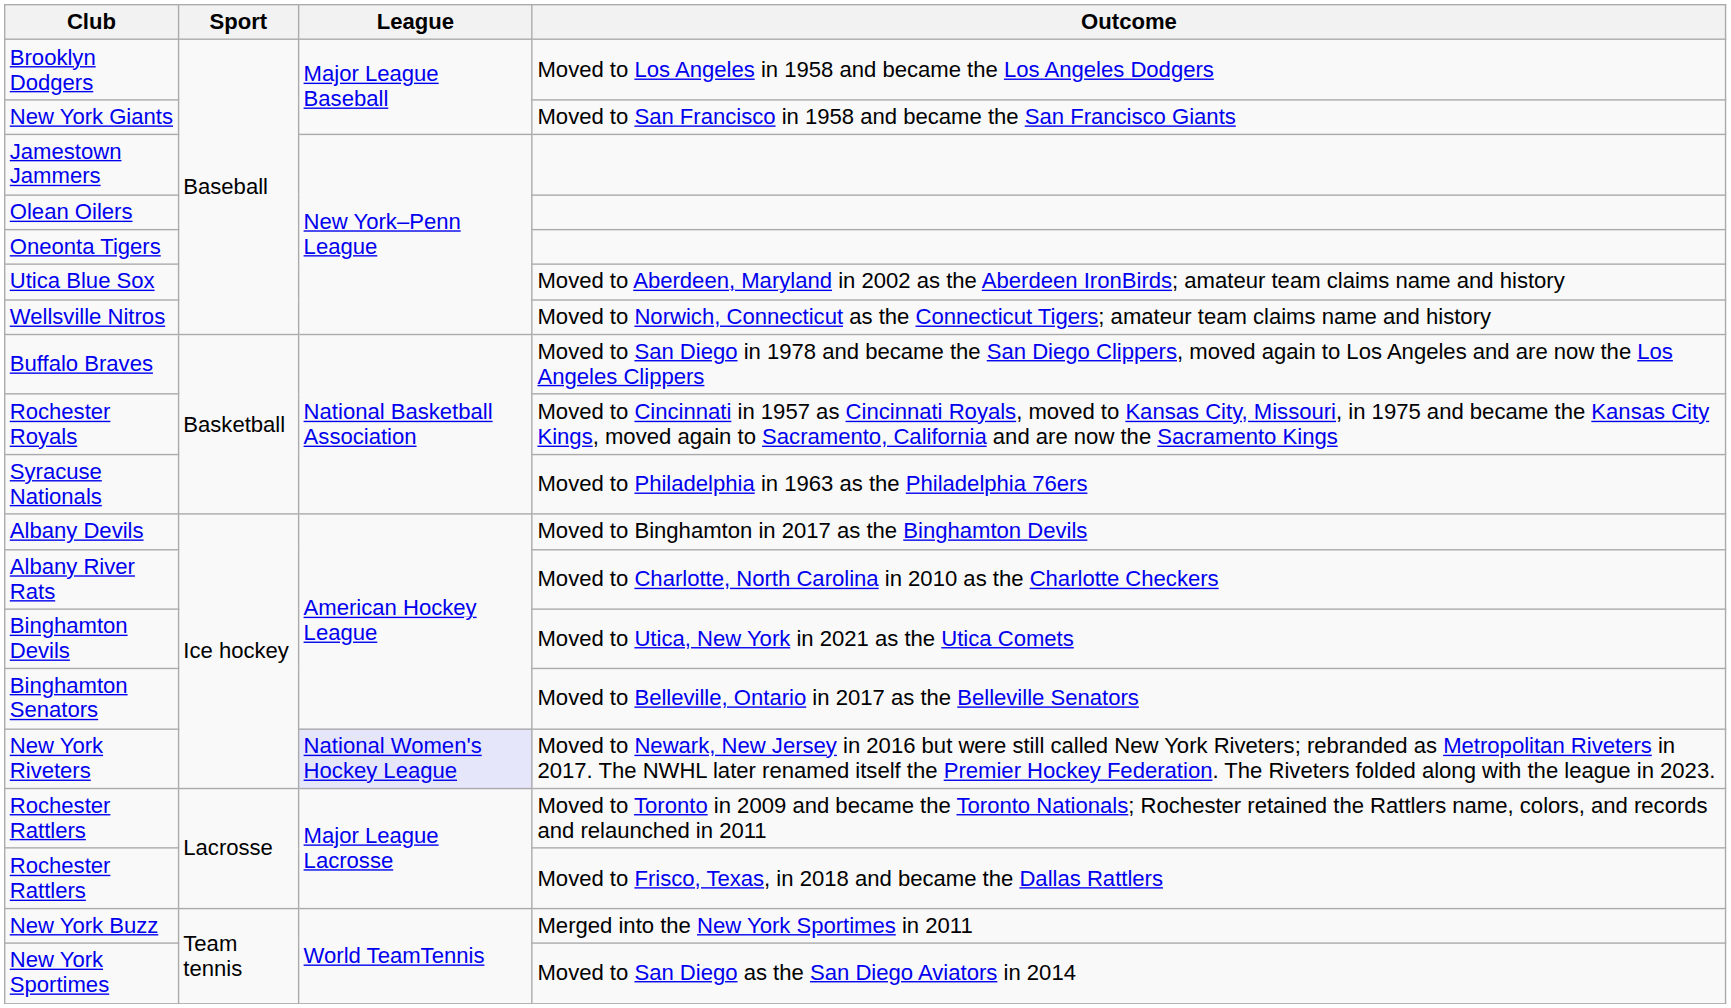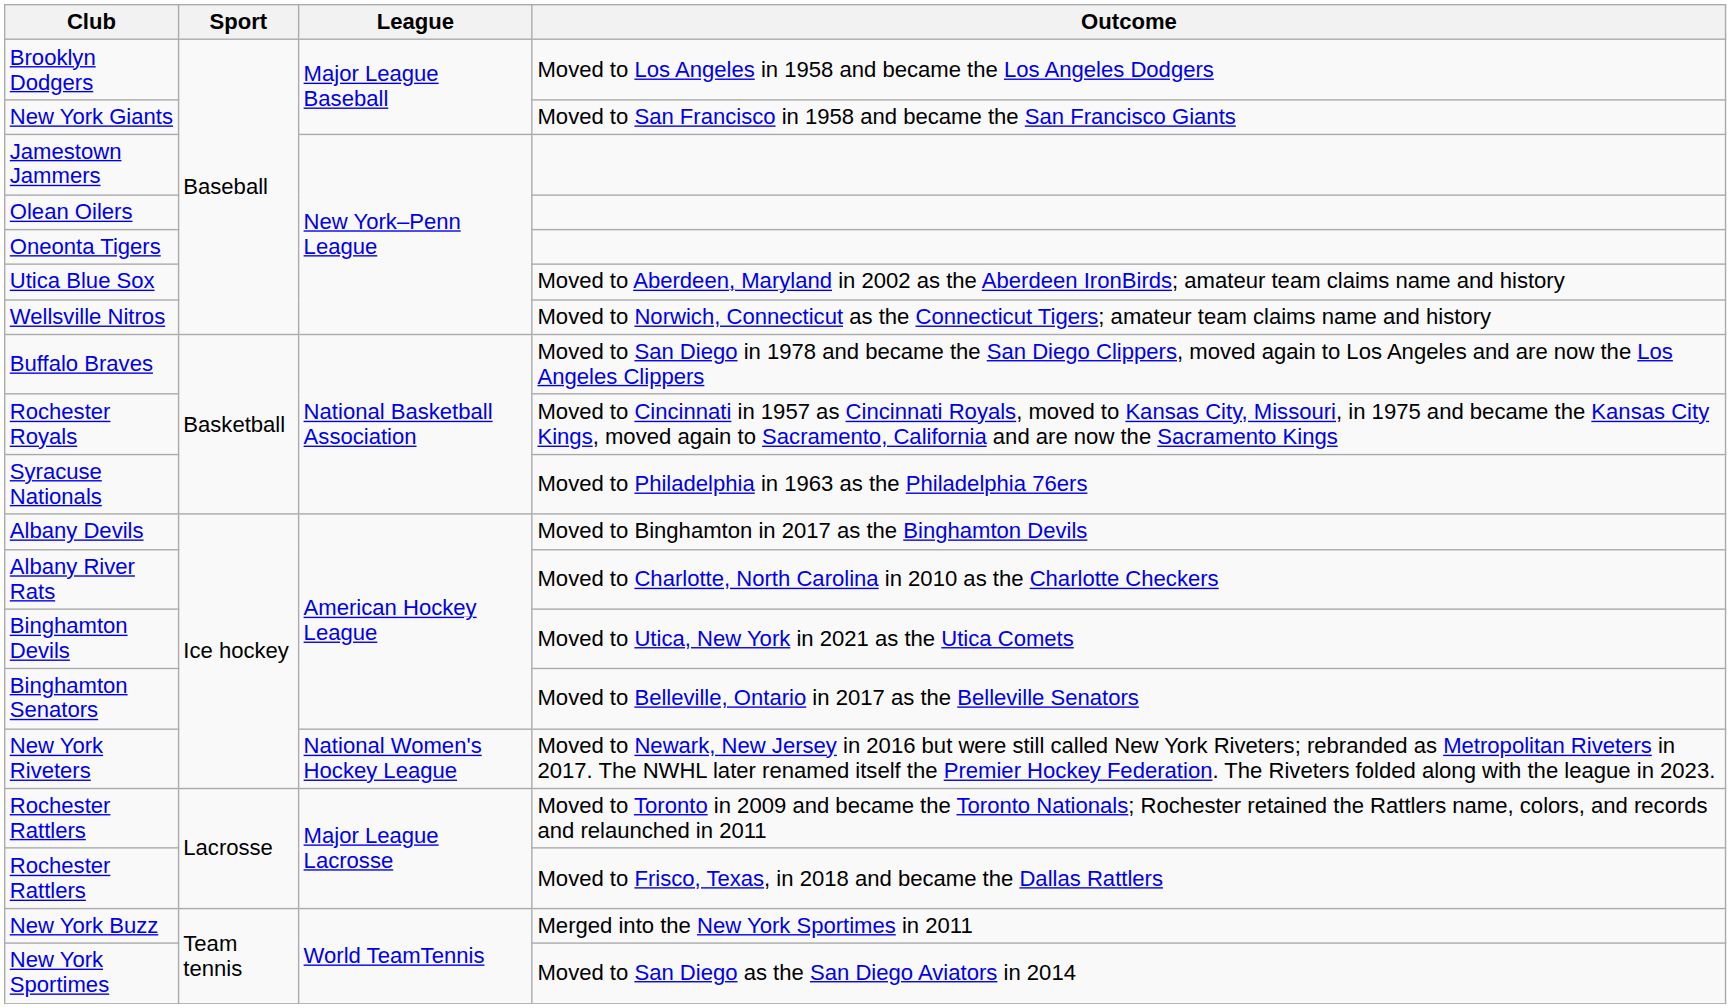(393, 758) lavender background -> (393, 758) no background
